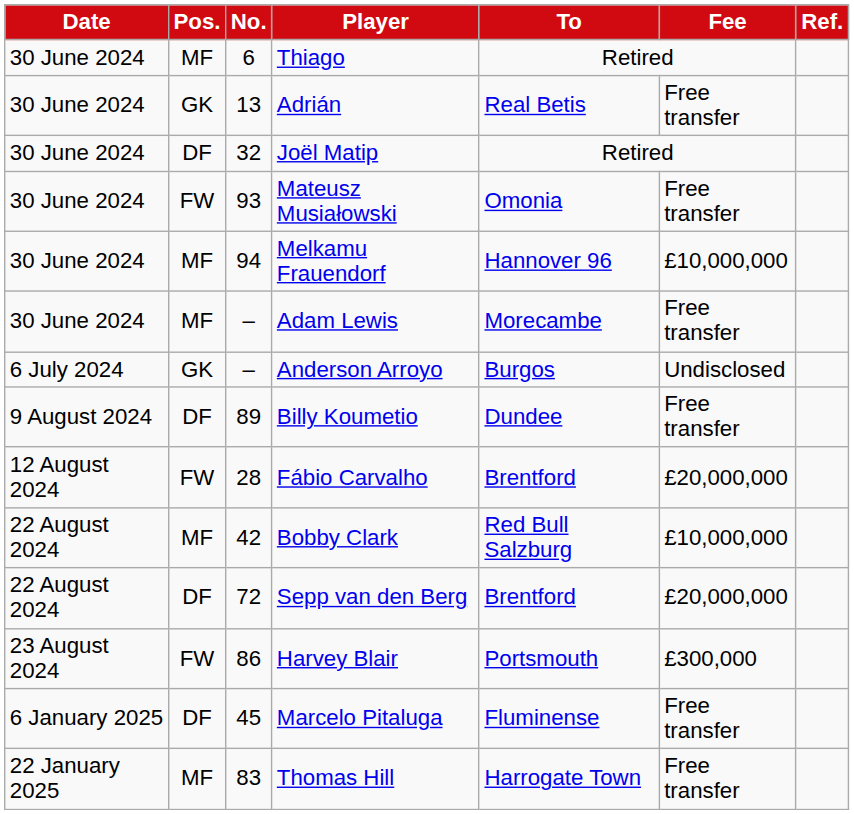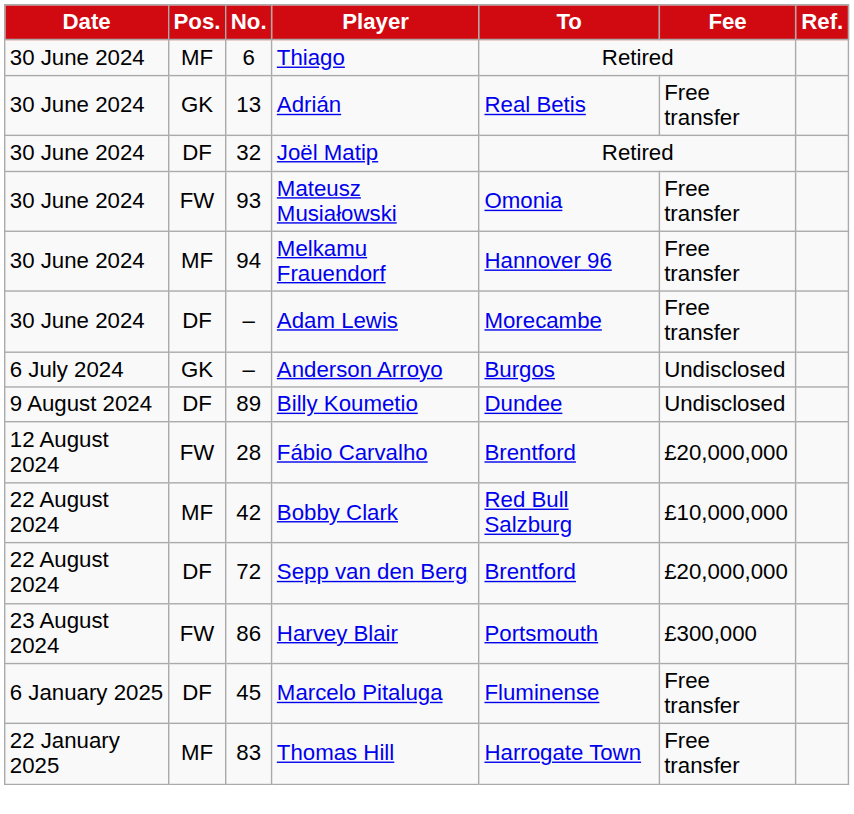(726, 261) £10,000,000 -> (702, 261) Free transfer
(197, 321) MF -> (197, 321) DF
(702, 416) Free transfer -> (725, 404) Undisclosed
